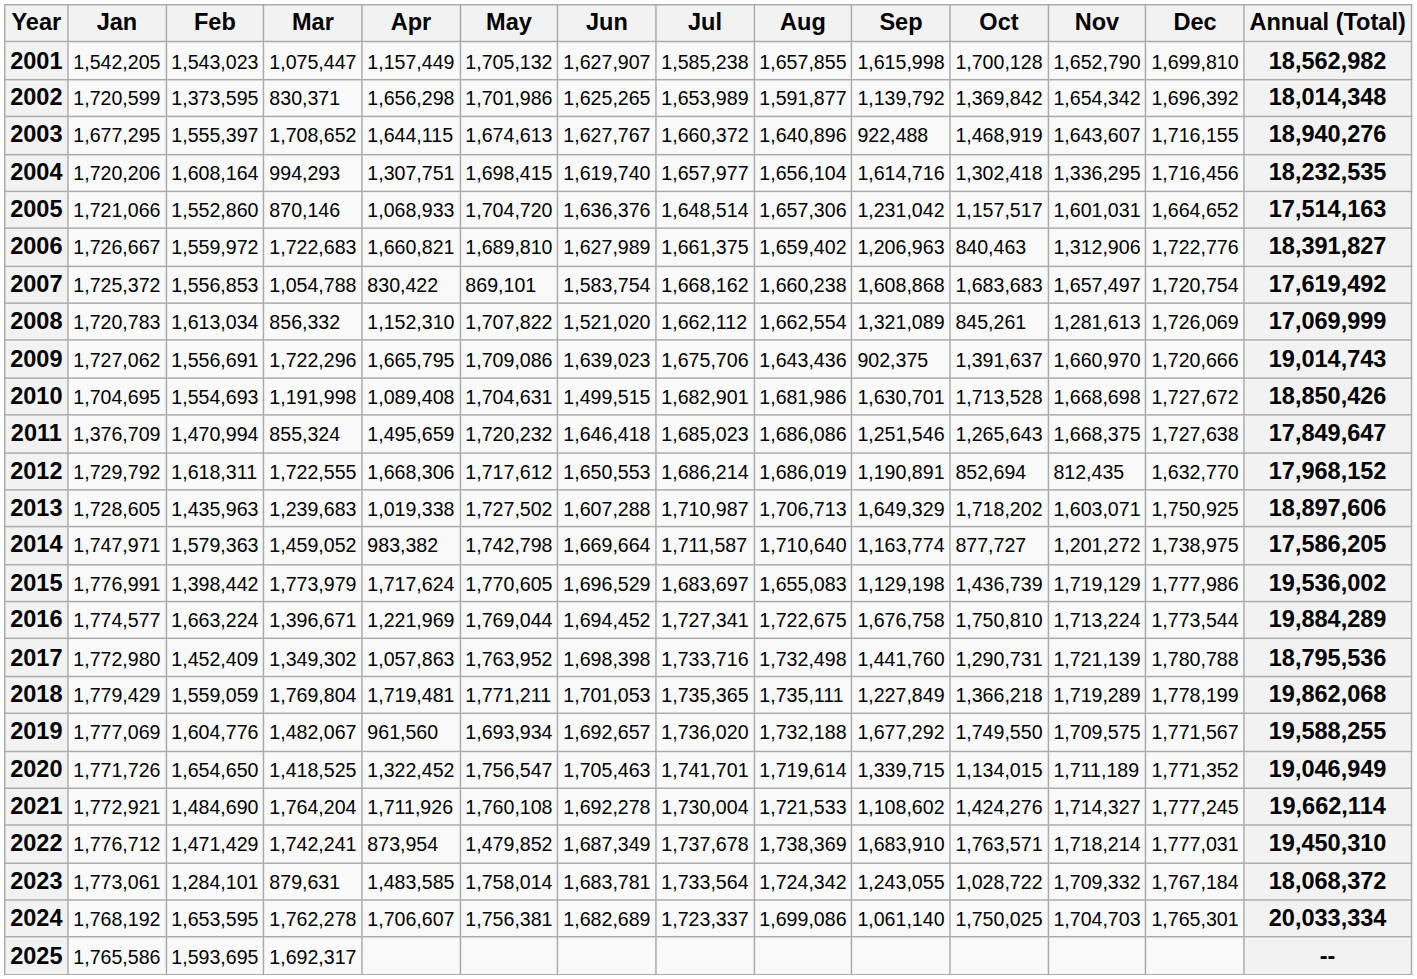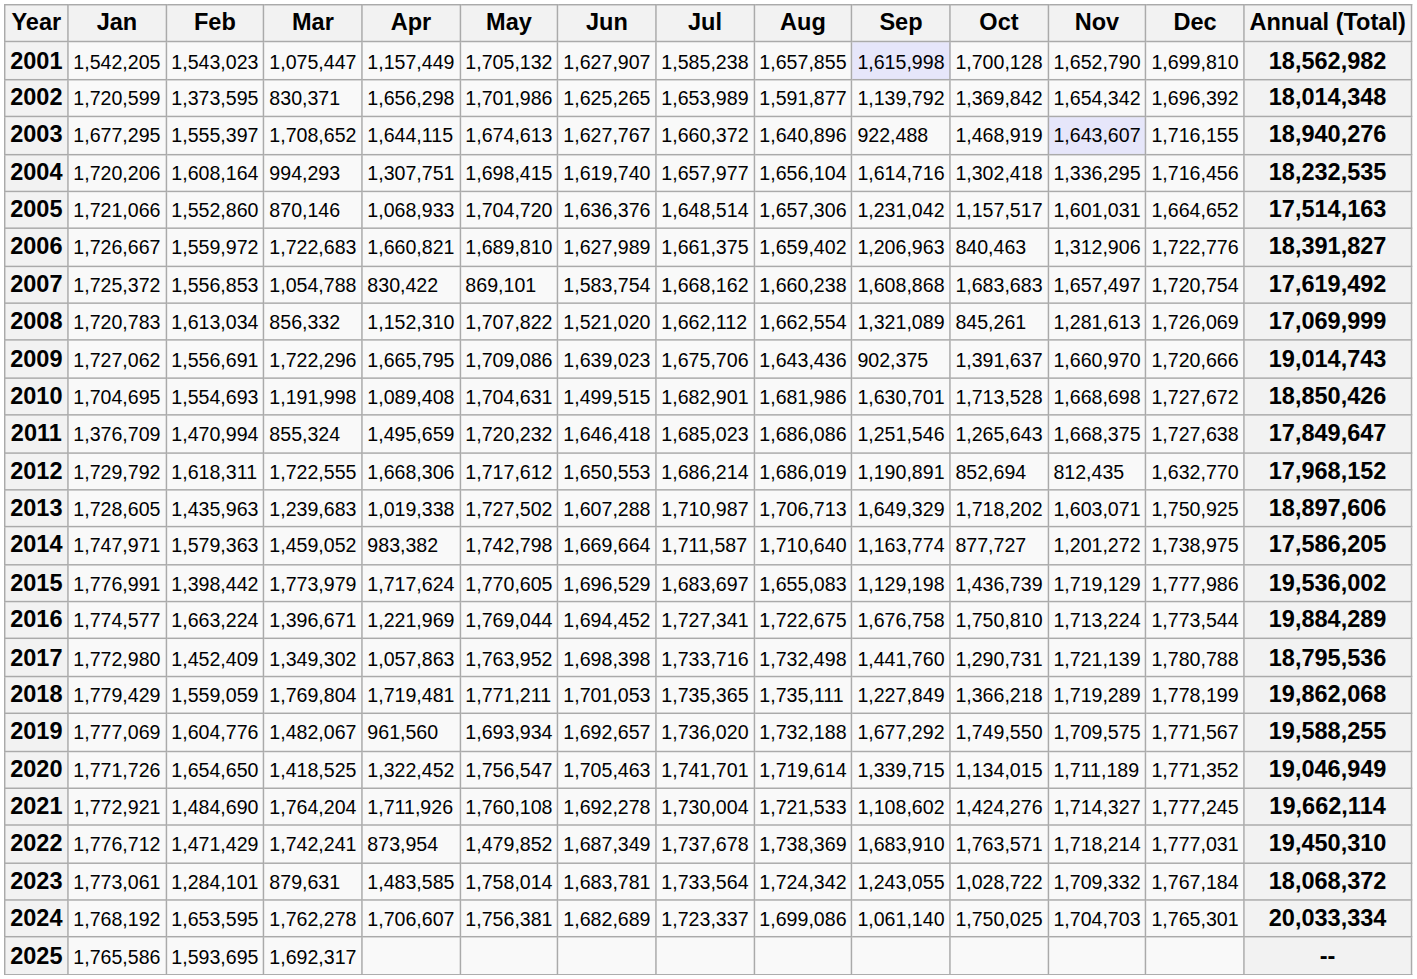(901, 61) no background -> (901, 61) lavender background
(1097, 136) no background -> (1097, 136) lavender background
